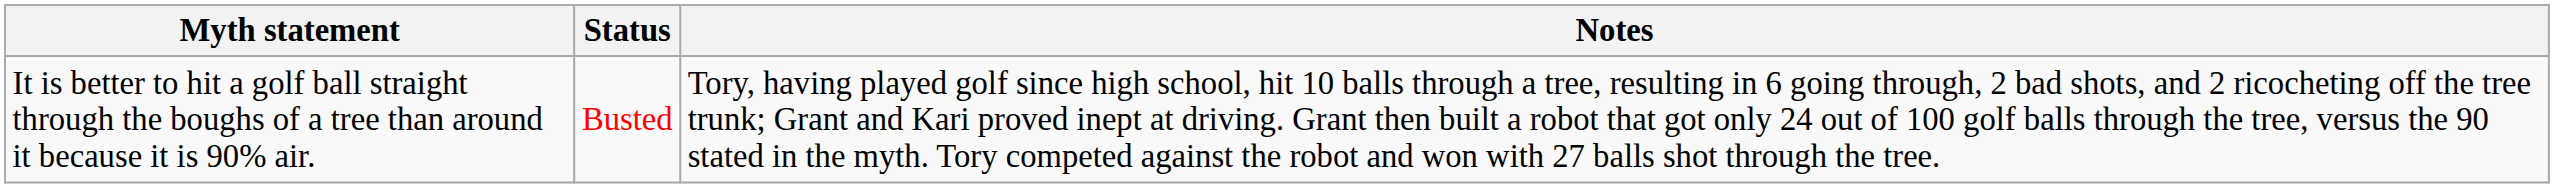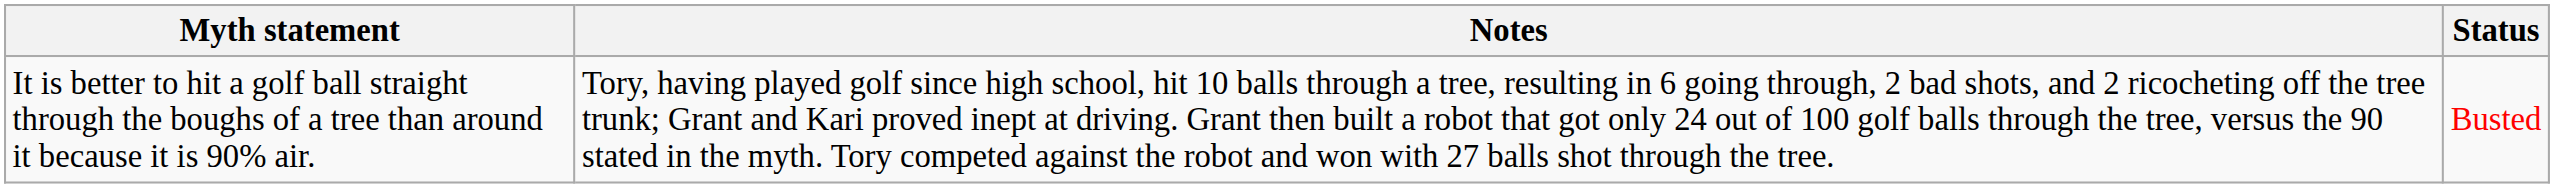columns swapped: (627, 30) <-> (1615, 30)
